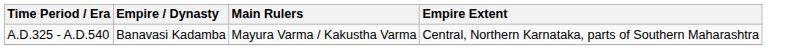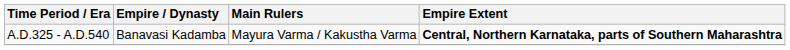(591, 34) normal -> (602, 34) bold
